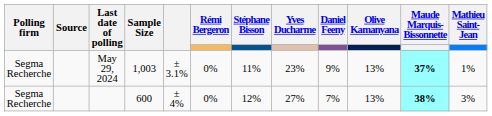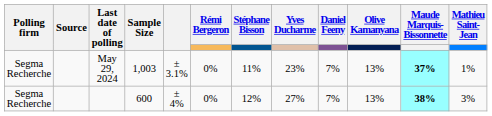(333, 68) 9% -> (333, 68) 7%
